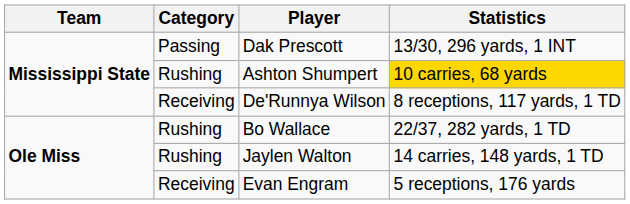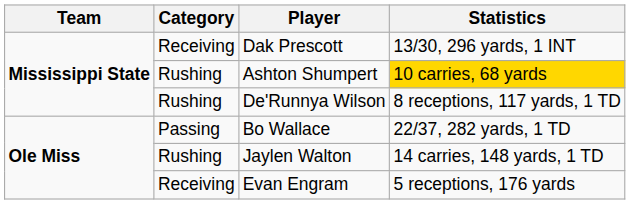(189, 46) Passing -> (196, 46) Receiving
(196, 101) Receiving -> (190, 101) Rushing
(190, 129) Rushing -> (189, 129) Passing
